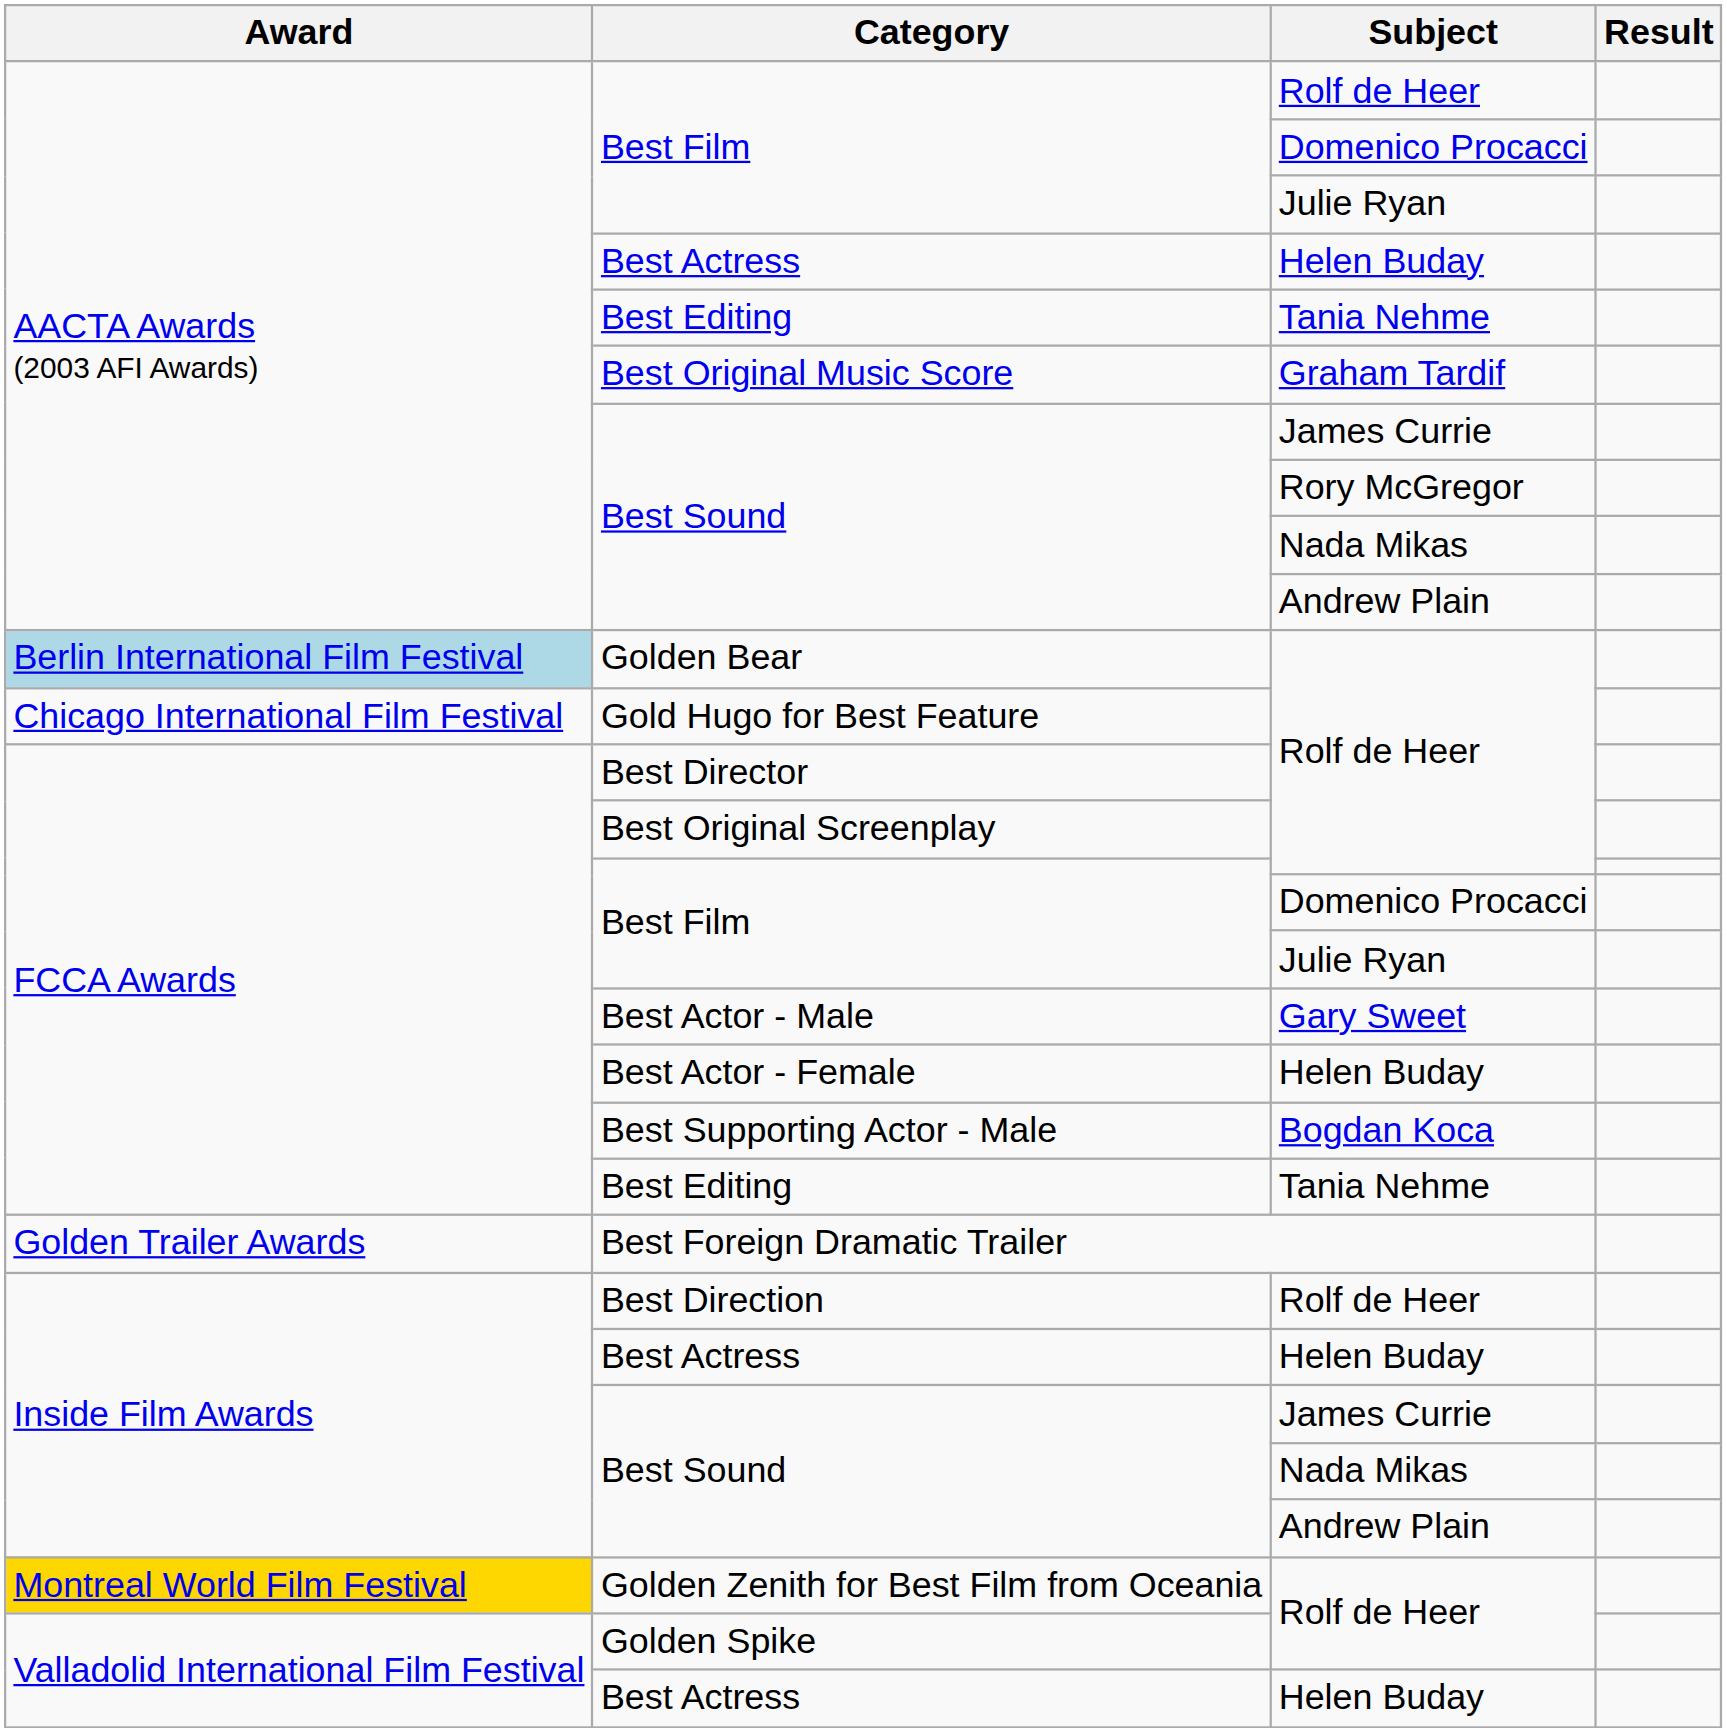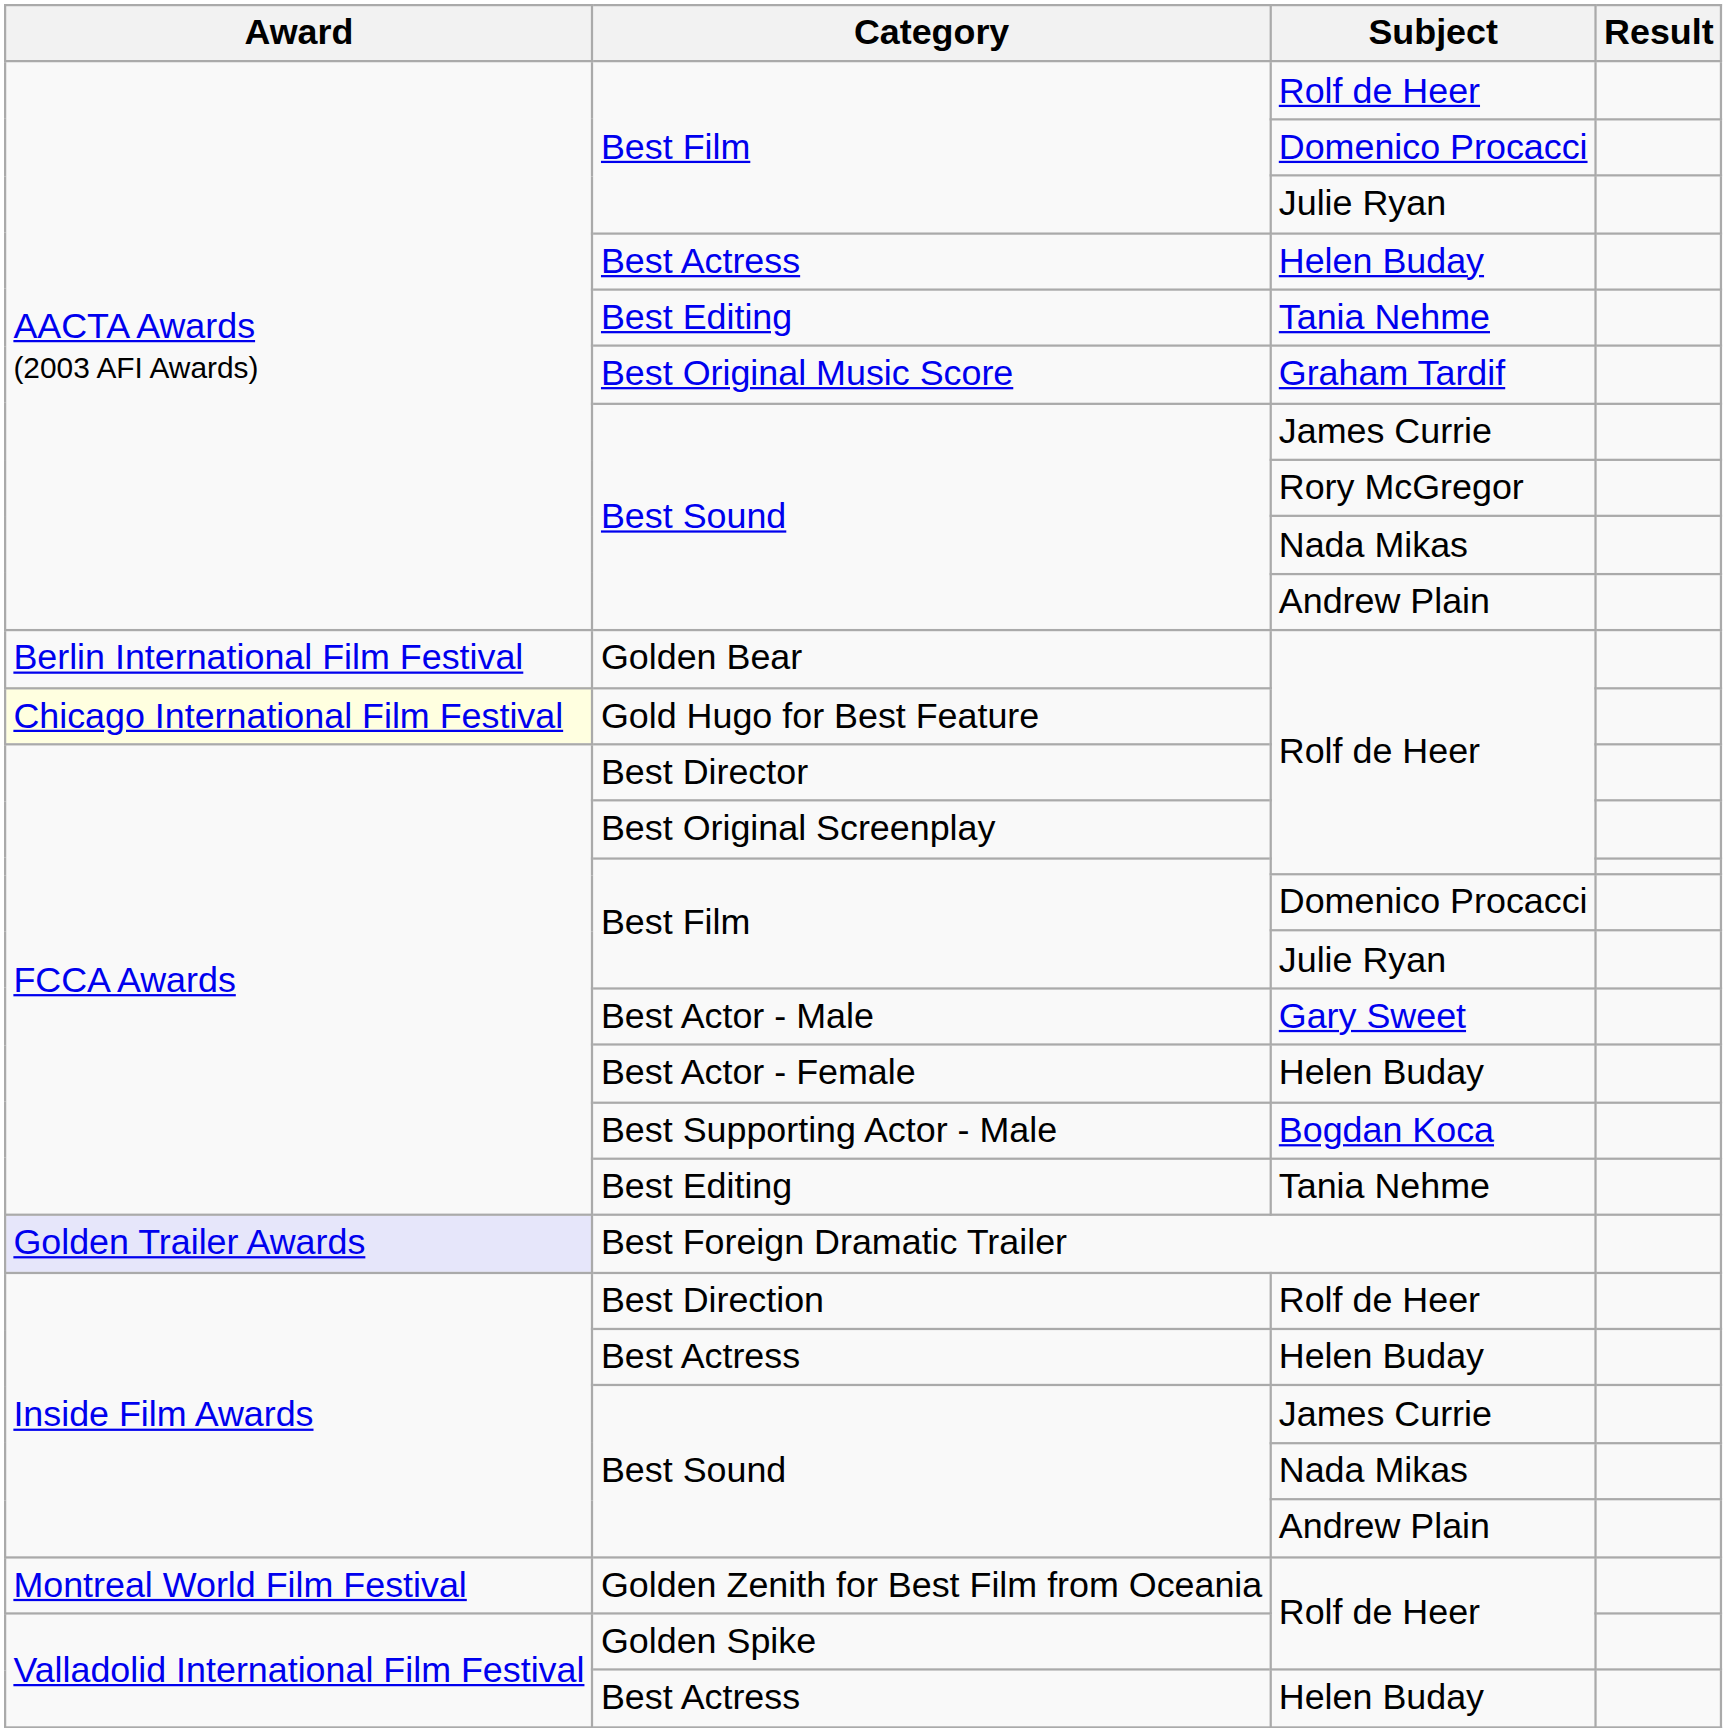(268, 658) lightblue background -> (268, 658) no background
(288, 715) no background -> (288, 715) lightyellow background
(189, 1243) no background -> (189, 1243) lavender background
(240, 1584) gold background -> (240, 1584) no background
